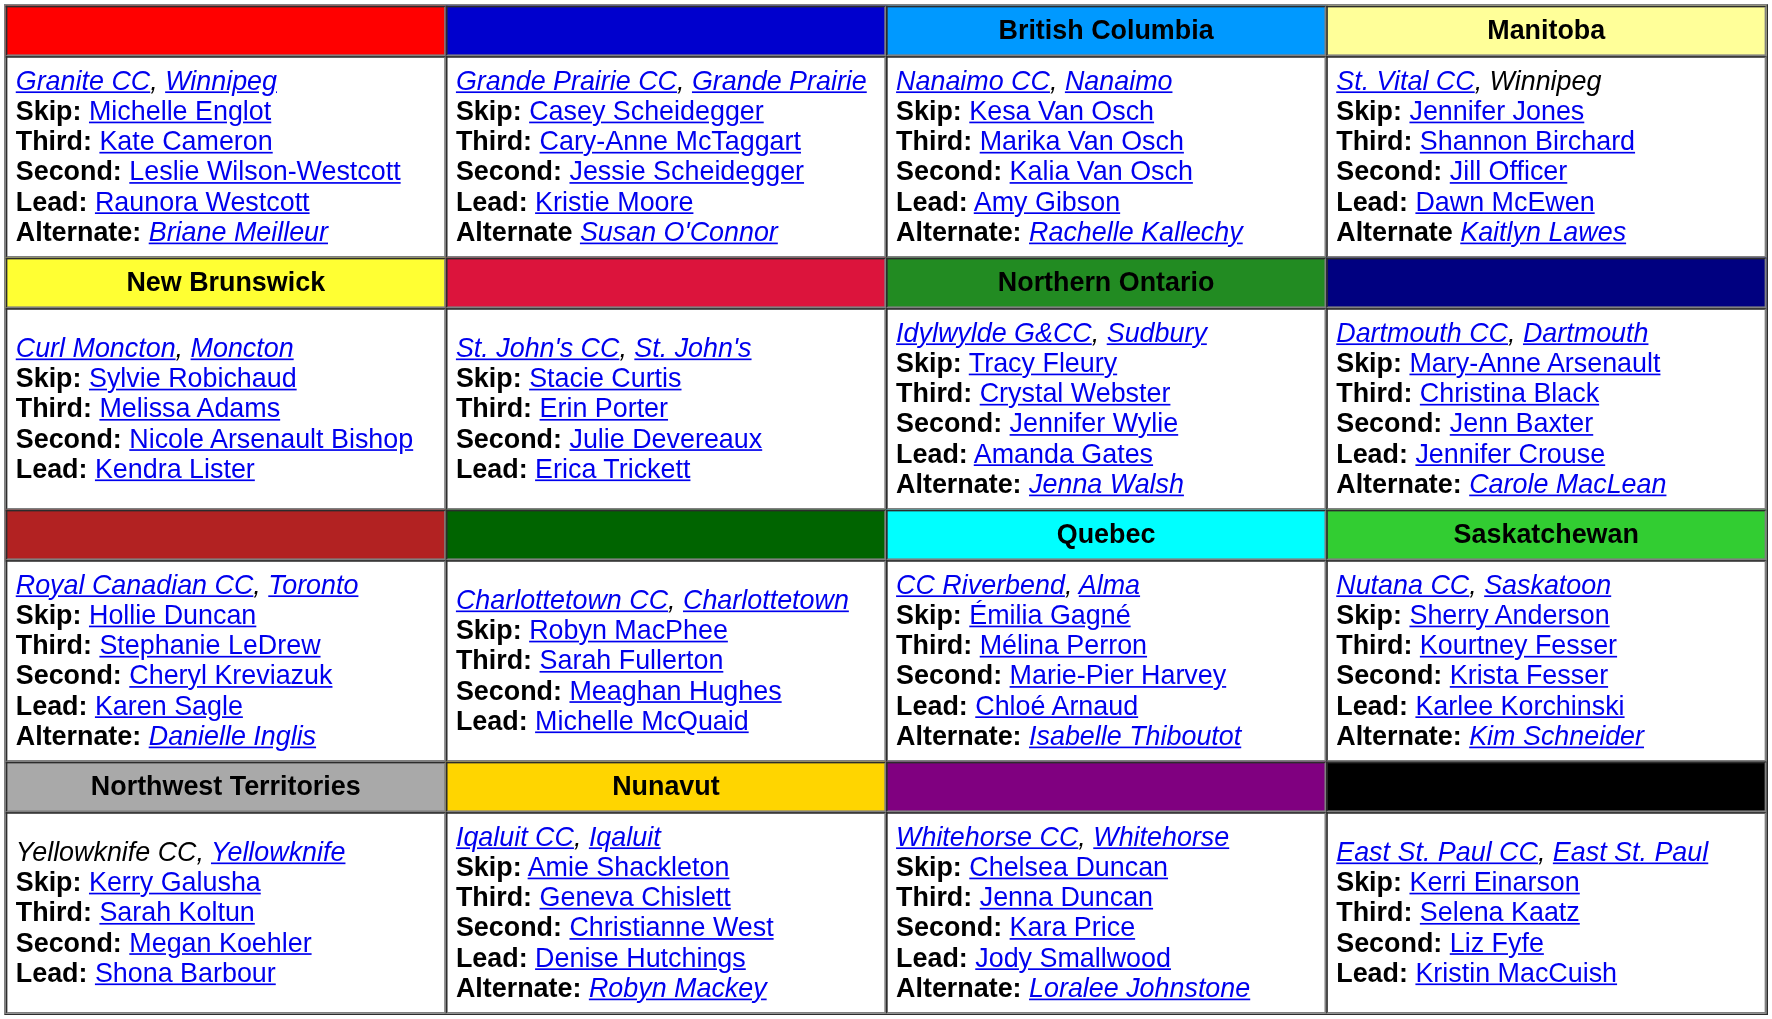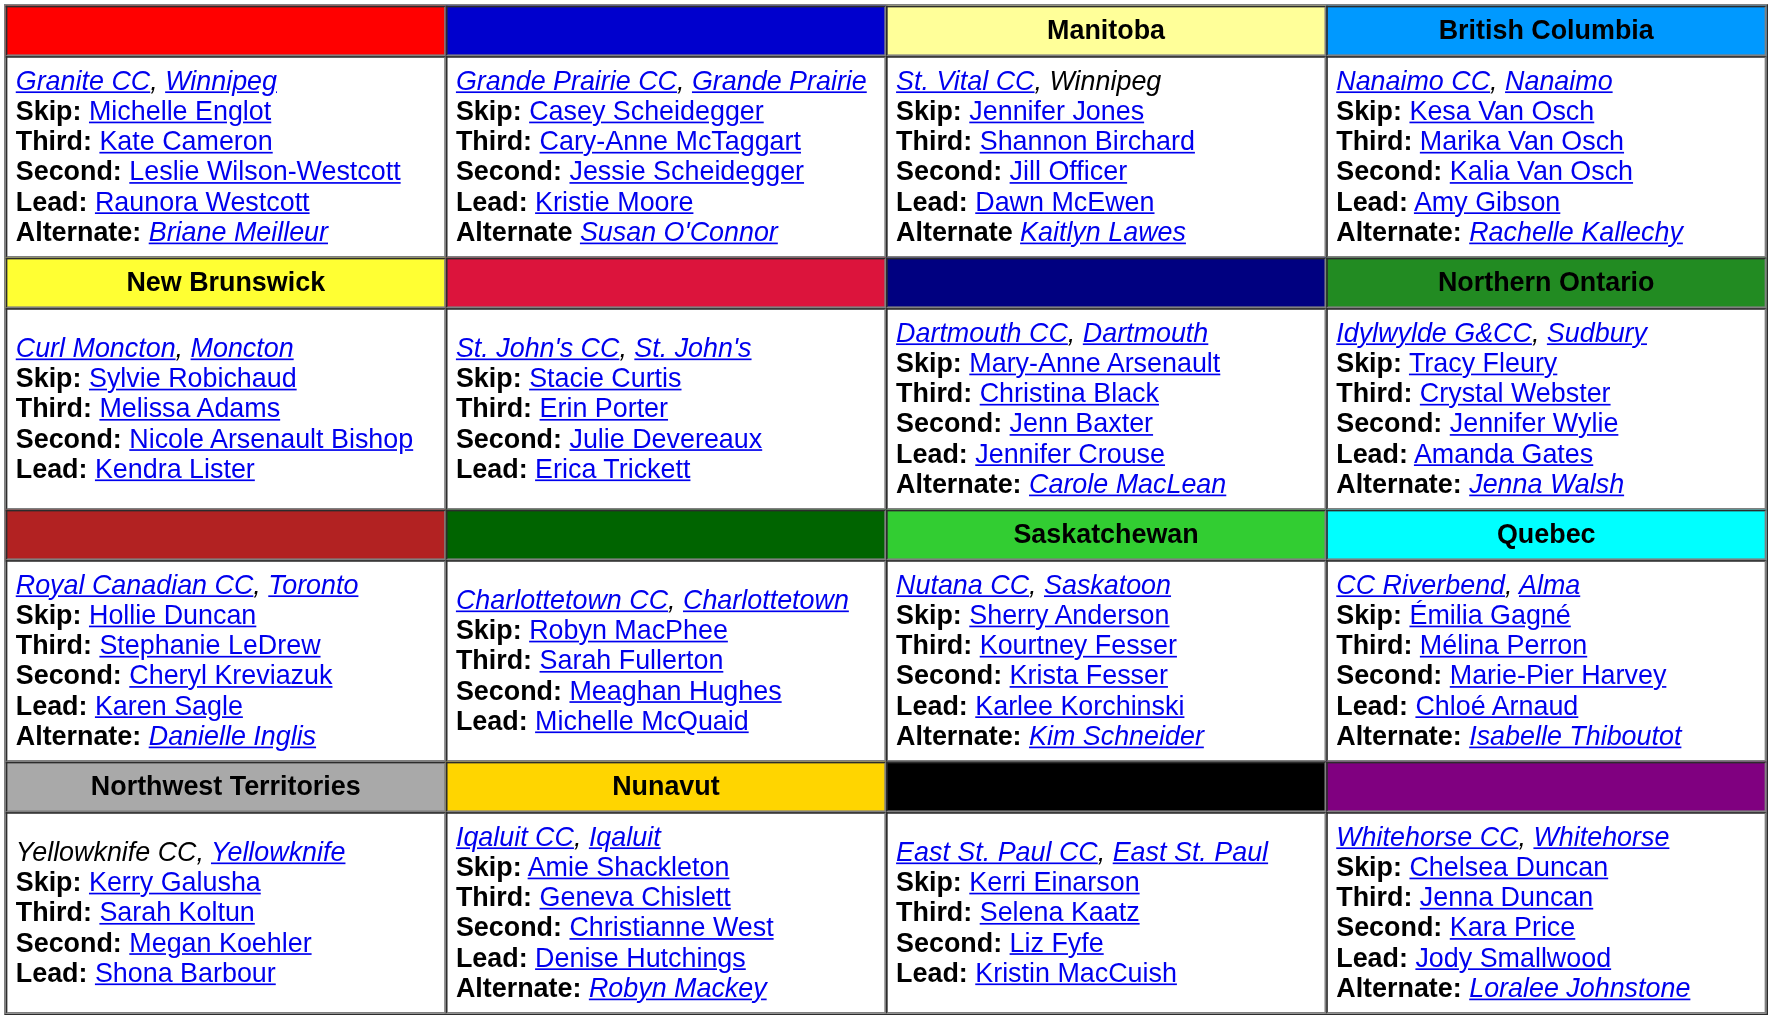columns swapped: (1106, 30) <-> (1546, 30)
